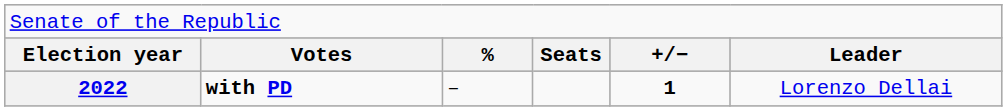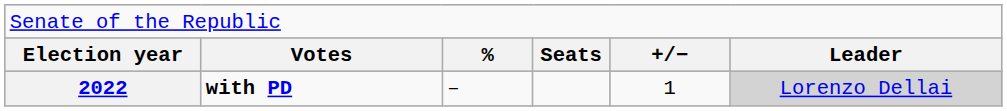(670, 88) bold -> (670, 88) normal
(866, 88) no background -> (866, 88) lightgrey background
